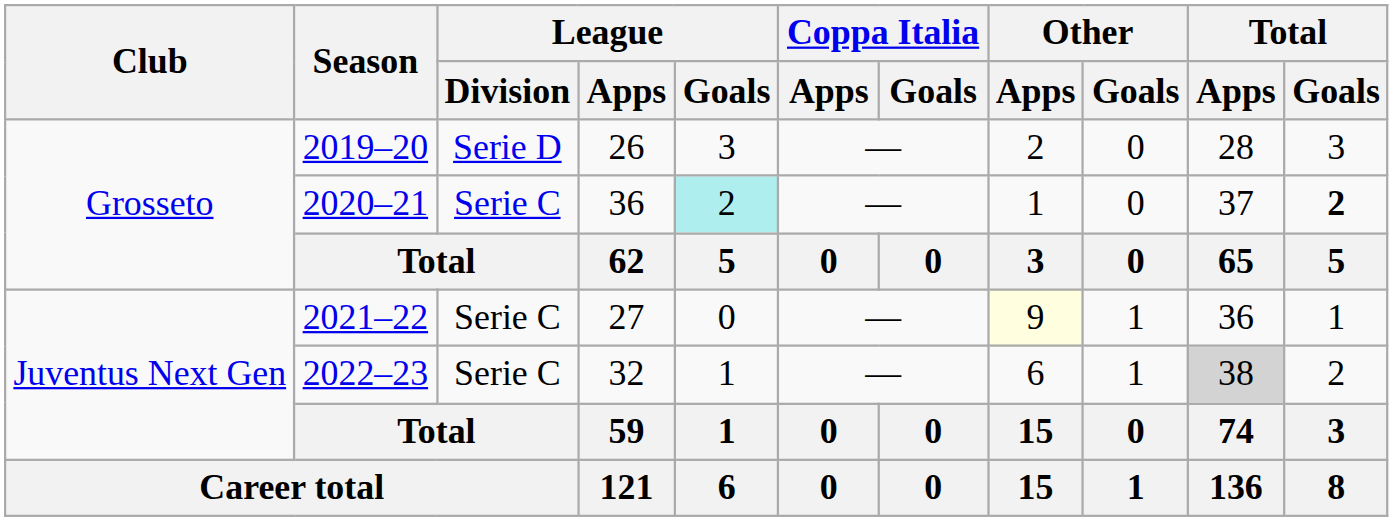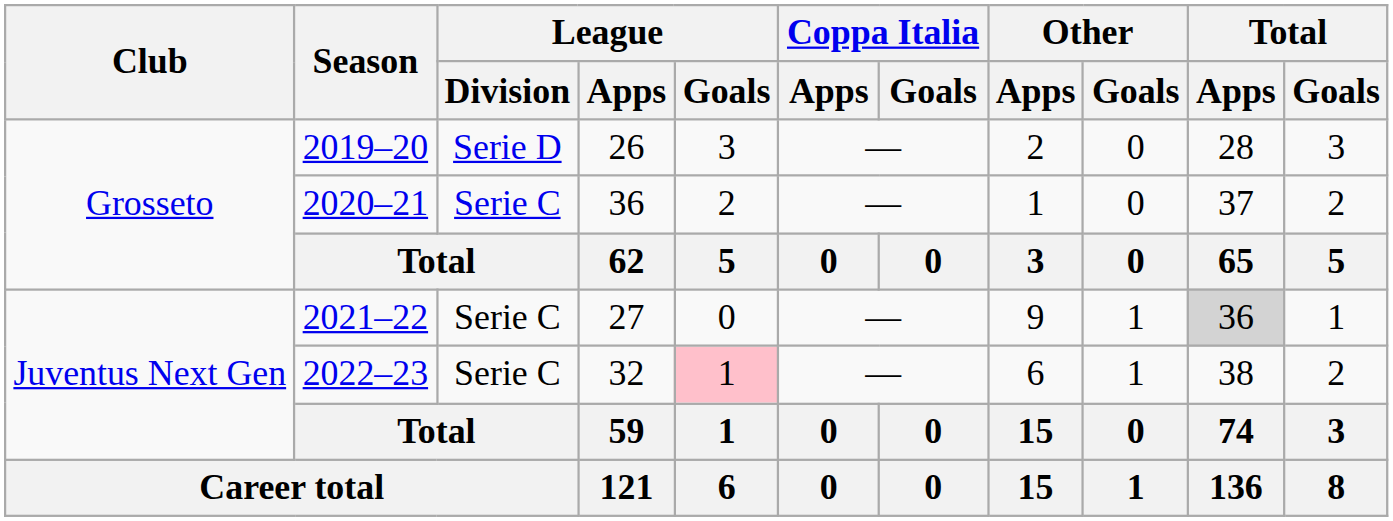(727, 203) paleturquoise background -> (727, 203) no background
(1336, 203) bold -> (1336, 203) normal
(1036, 317) lightyellow background -> (1036, 317) no background
(1236, 317) no background -> (1236, 317) lightgrey background
(727, 373) no background -> (727, 373) pink background
(1236, 373) lightgrey background -> (1236, 373) no background
